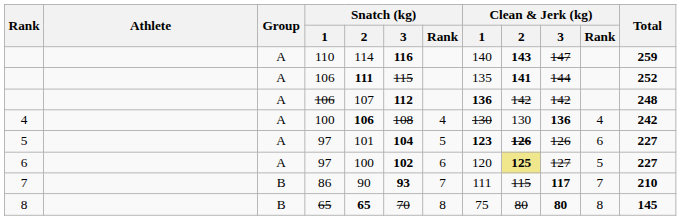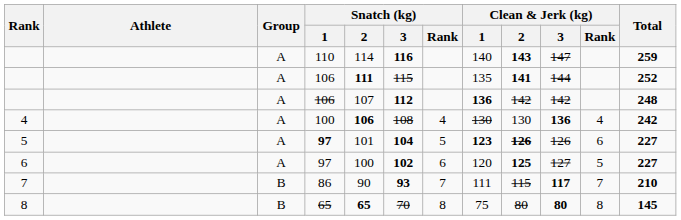(325, 141) normal -> (325, 141) bold
(521, 162) khaki background -> (521, 162) no background
